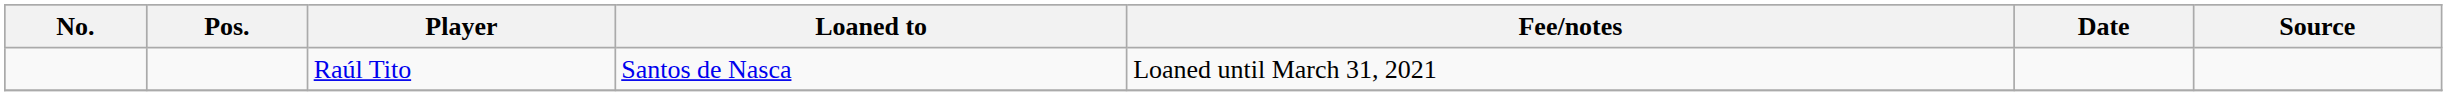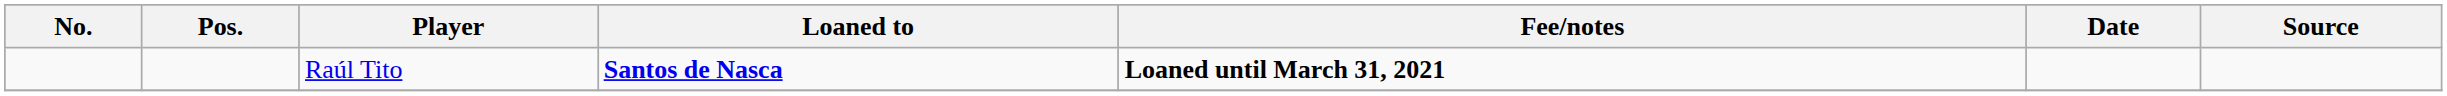(706, 68) normal -> (693, 68) bold
(1285, 68) normal -> (1285, 68) bold
